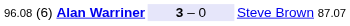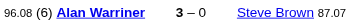(191, 12) lavender background -> (191, 12) no background
